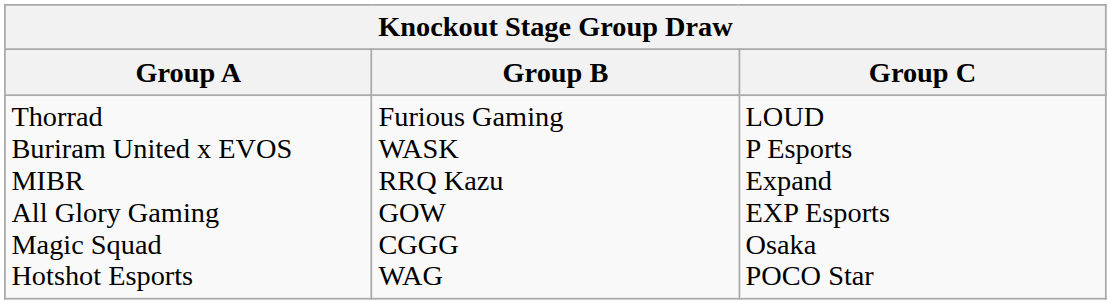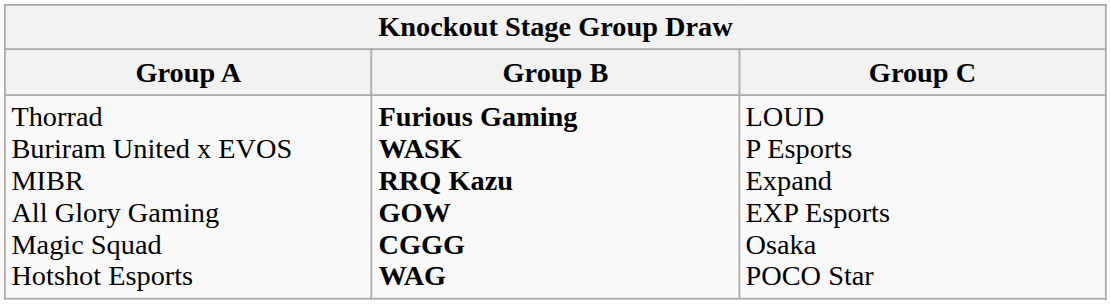(471, 196) normal -> (478, 196) bold
